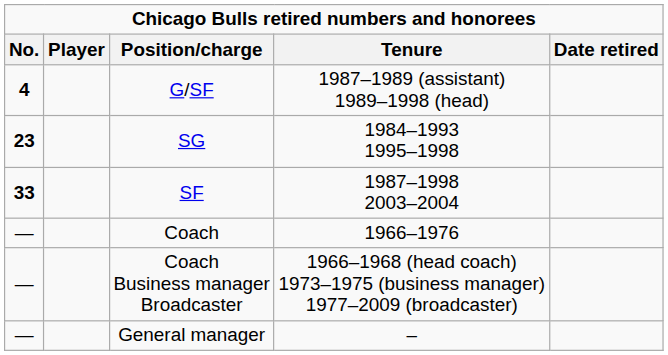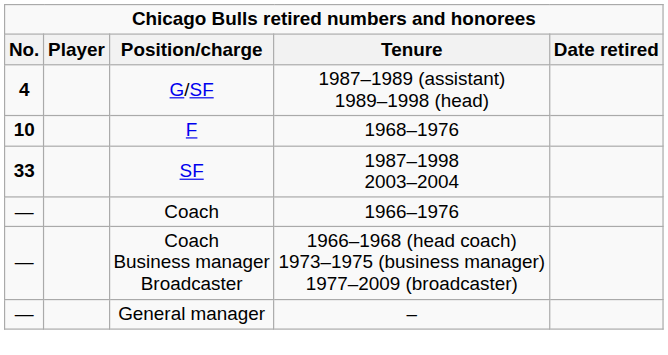+ row: (192, 130)
- row: (192, 141)
